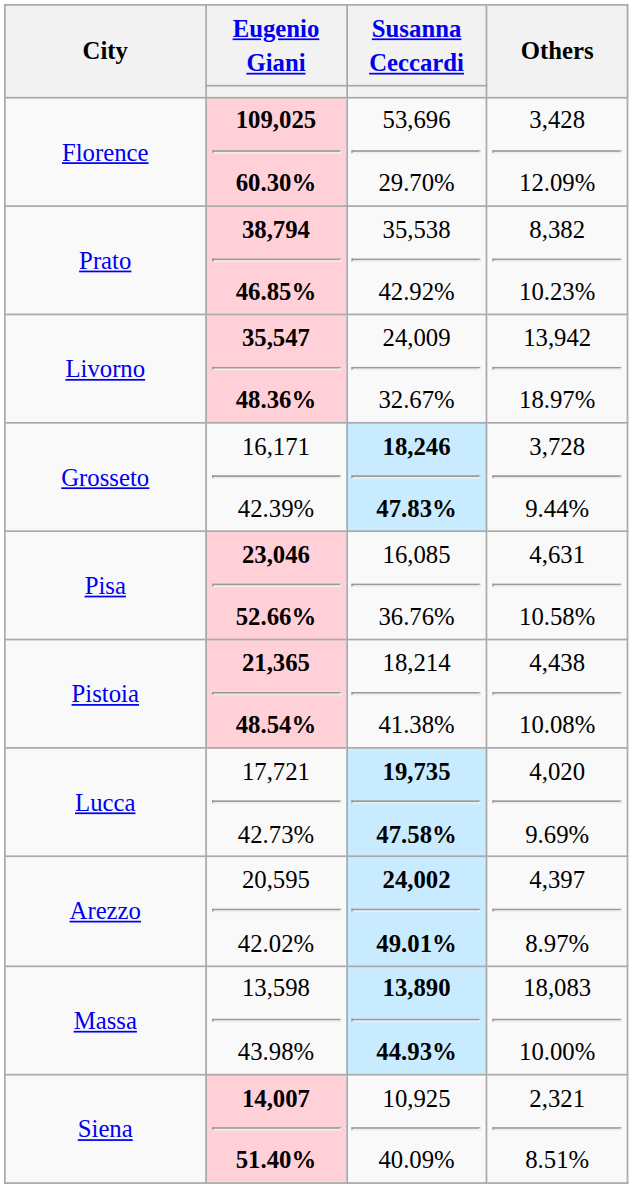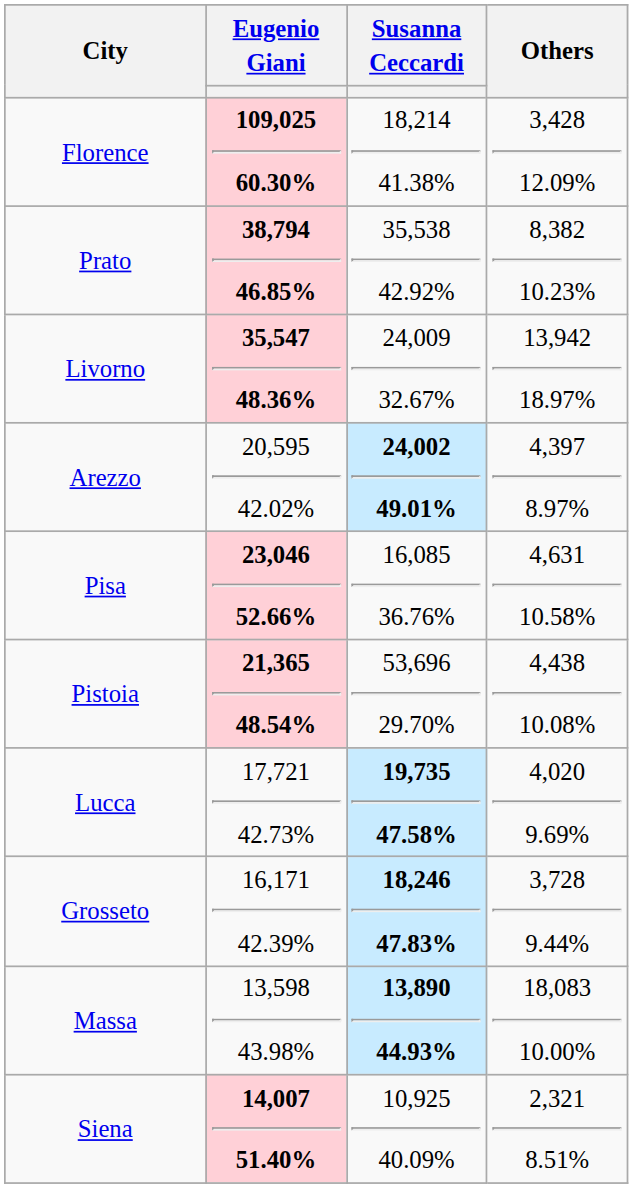(417, 152) 53,696 29.70% -> (417, 152) 18,214 41.38%
rows swapped: (105, 912) <-> (105, 477)
(417, 694) 18,214 41.38% -> (417, 694) 53,696 29.70%
